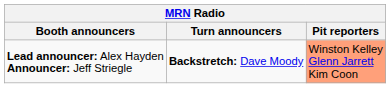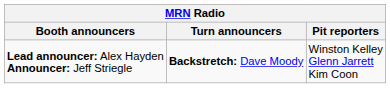(346, 62) lightsalmon background -> (346, 62) no background
